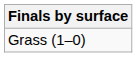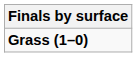(47, 39) normal -> (48, 39) bold
